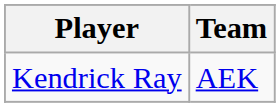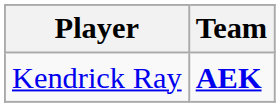(227, 76) normal -> (229, 76) bold
